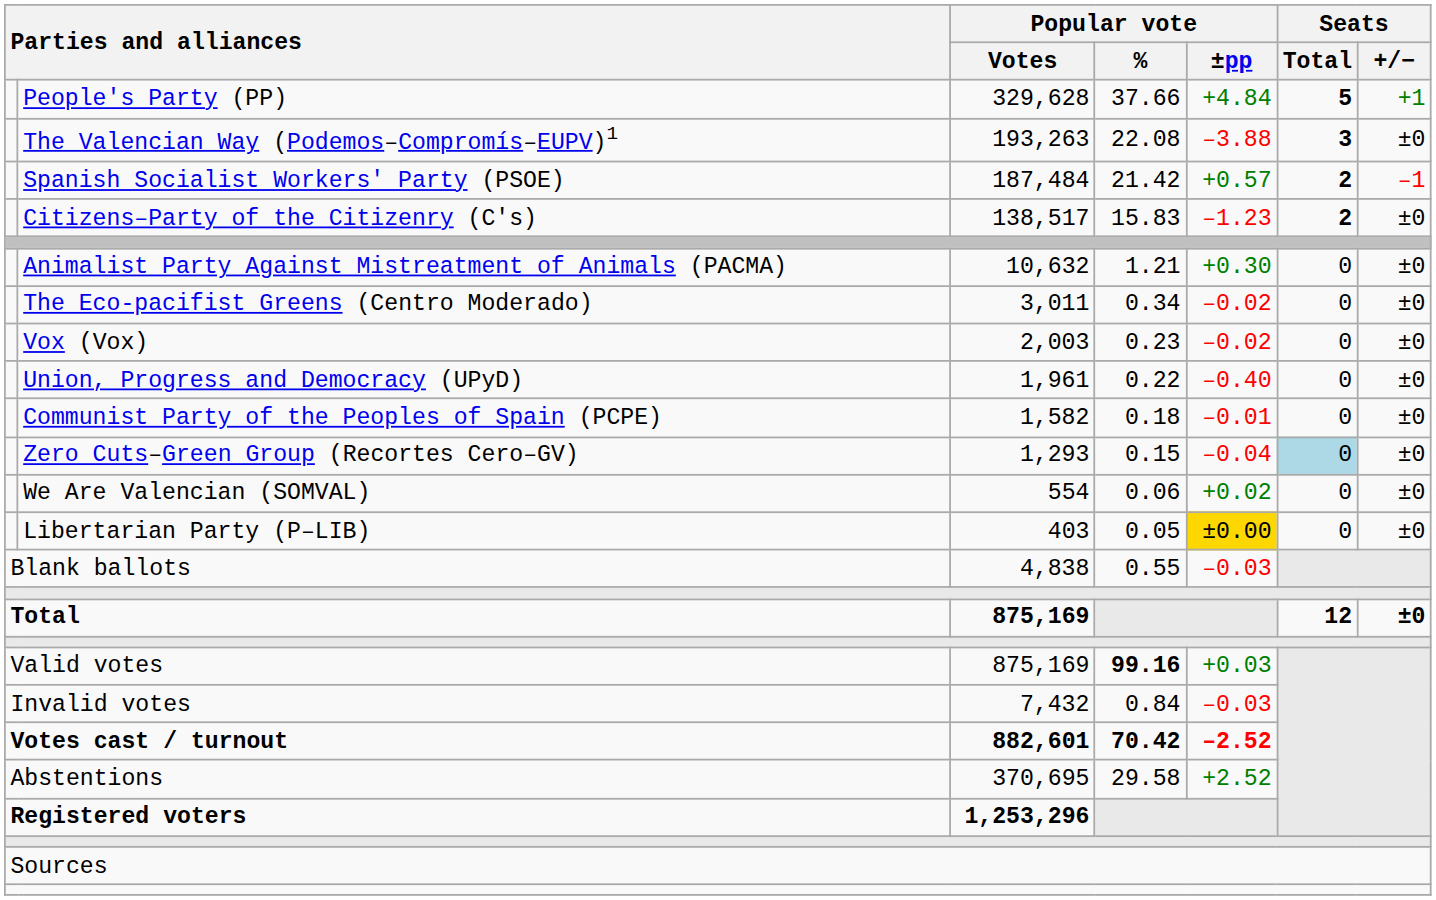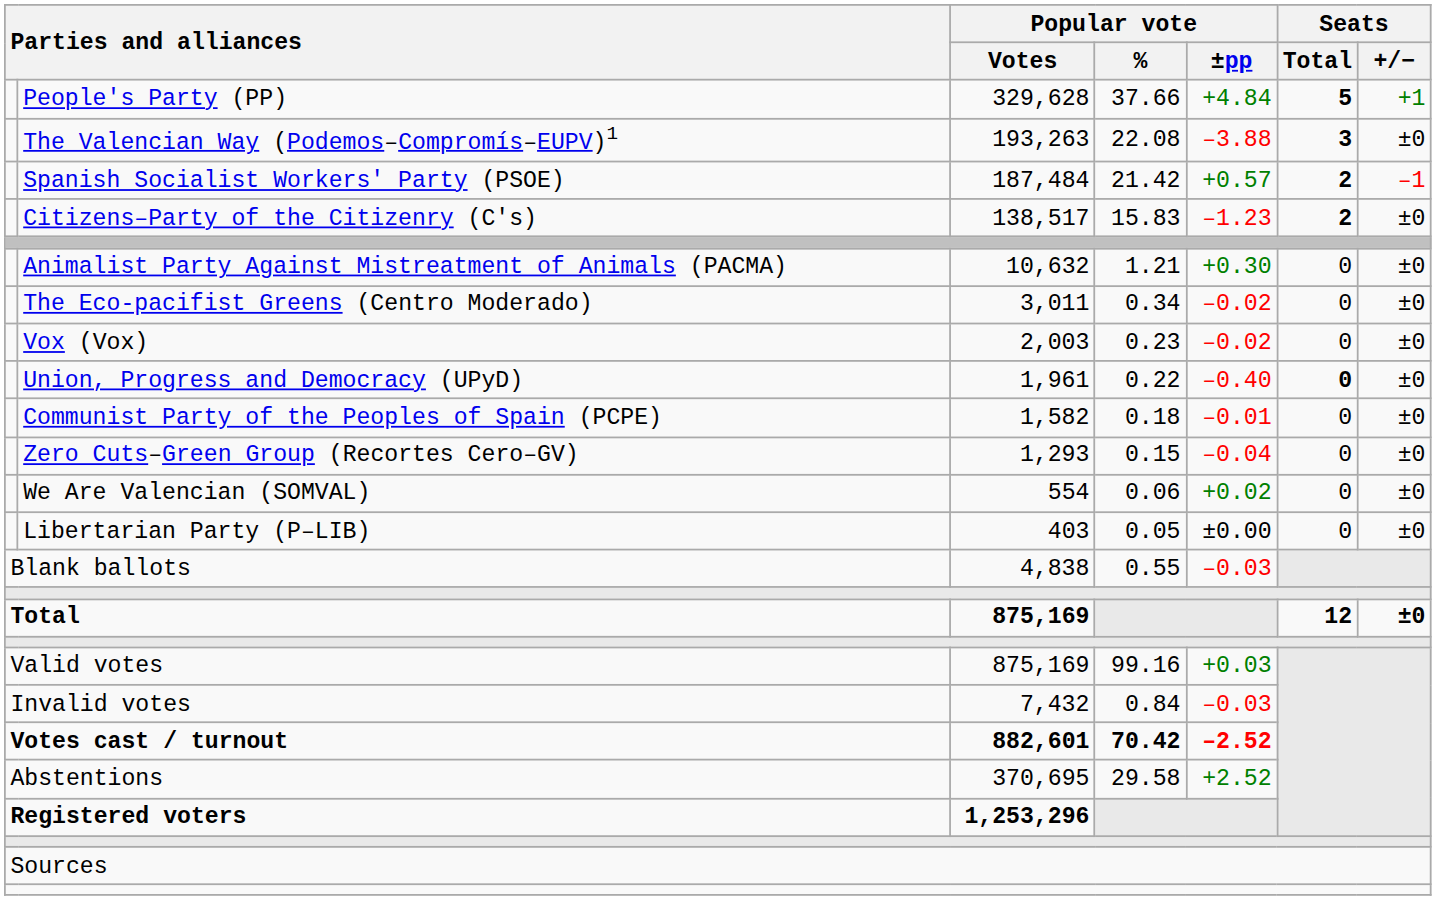(1345, 380) normal -> (1345, 380) bold
(1345, 456) lightblue background -> (1345, 456) no background
(1237, 531) gold background -> (1237, 531) no background
(1146, 666) bold -> (1146, 666) normal
